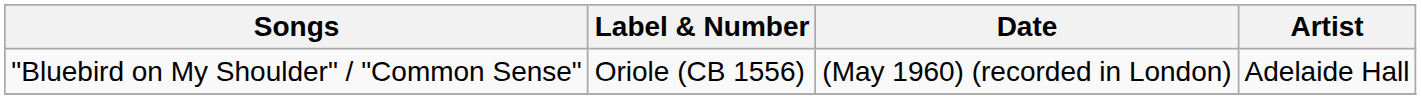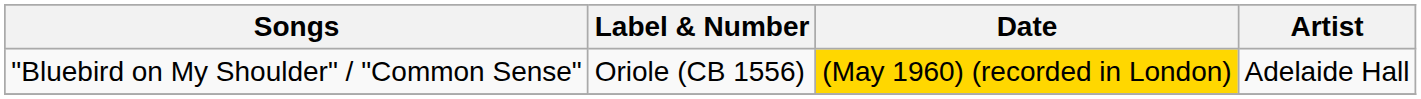(1027, 71) no background -> (1027, 71) gold background
